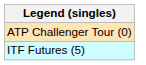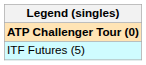(69, 32) normal -> (73, 32) bold
